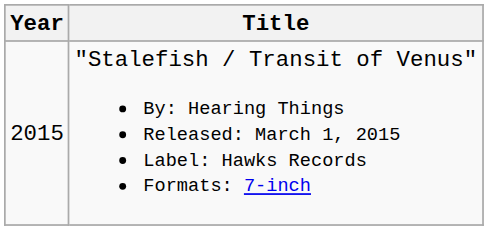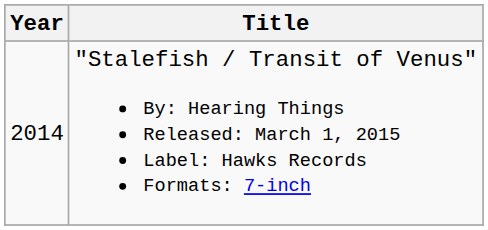(37, 133) 2015 -> (37, 133) 2014
